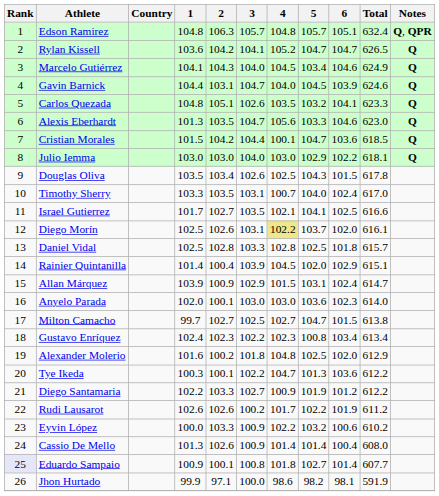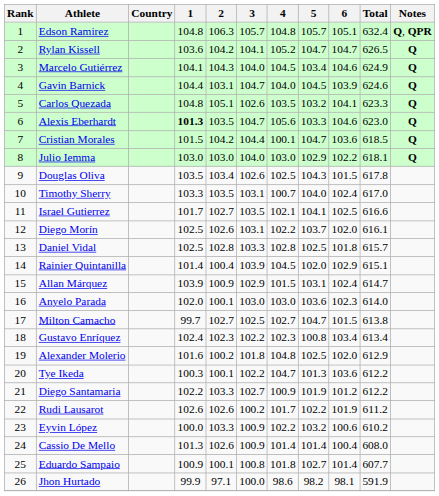(190, 121) normal -> (190, 121) bold
(283, 229) khaki background -> (283, 229) no background
(20, 463) lavender background -> (20, 463) no background
